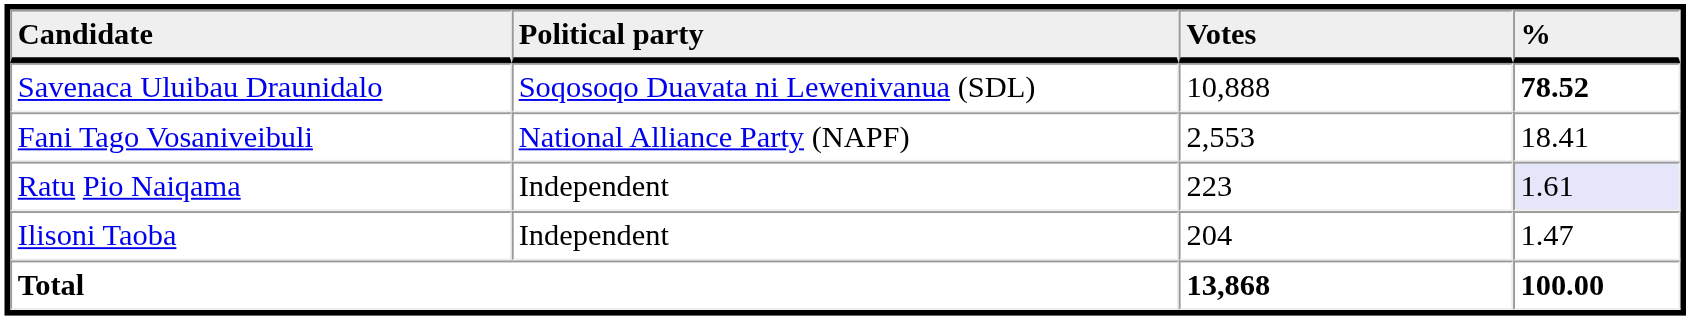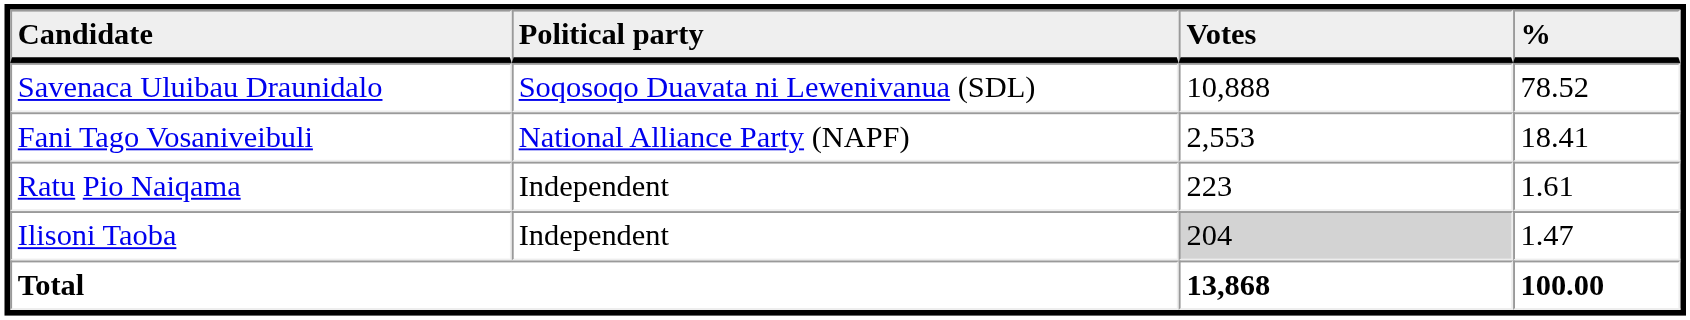(1555, 87) bold -> (1555, 87) normal
(1547, 185) lavender background -> (1547, 185) no background
(1209, 235) no background -> (1209, 235) lightgrey background
